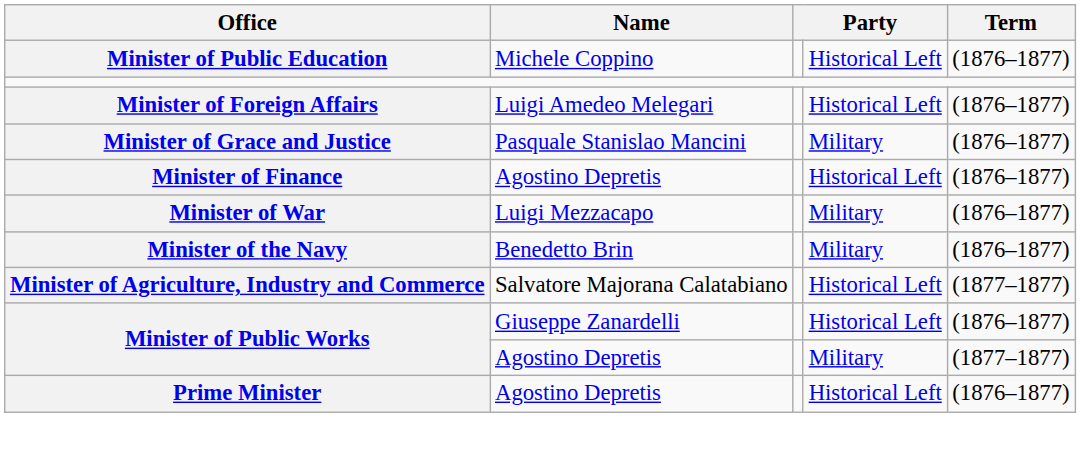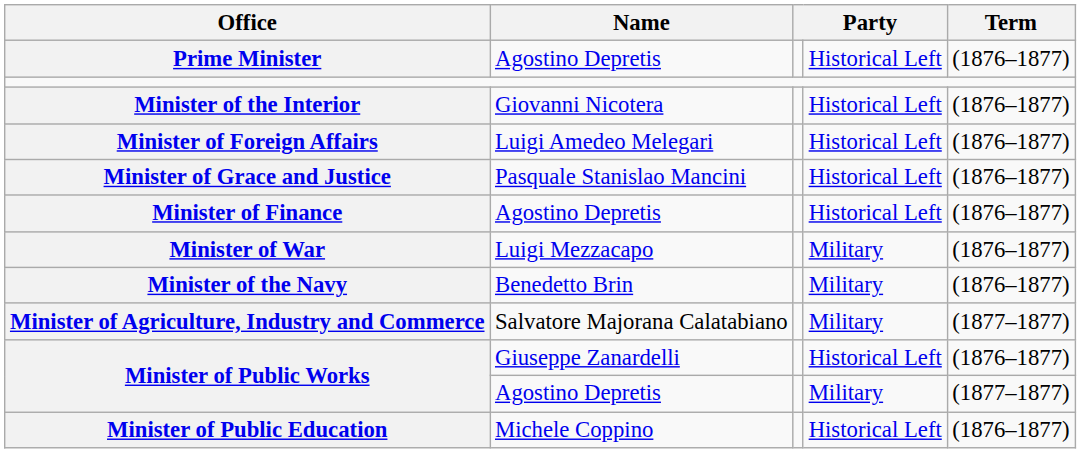rows swapped: (247, 393) <-> (247, 58)
+ row: (247, 105)
(846, 141) Military -> (875, 177) Historical Left
(875, 285) Historical Left -> (846, 321) Military
